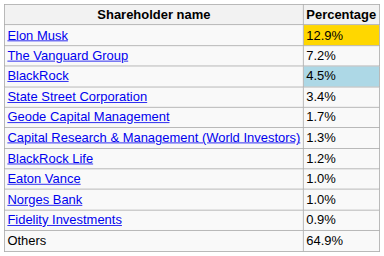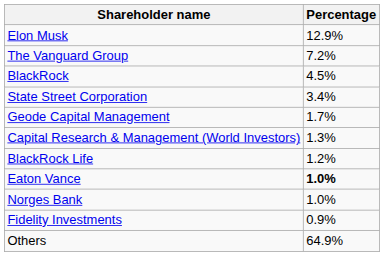(325, 35) gold background -> (325, 35) no background
(321, 76) lightblue background -> (321, 76) no background
(321, 179) normal -> (321, 179) bold
